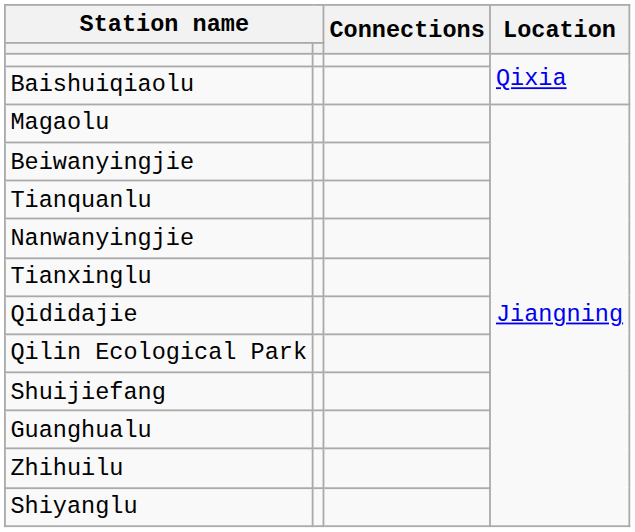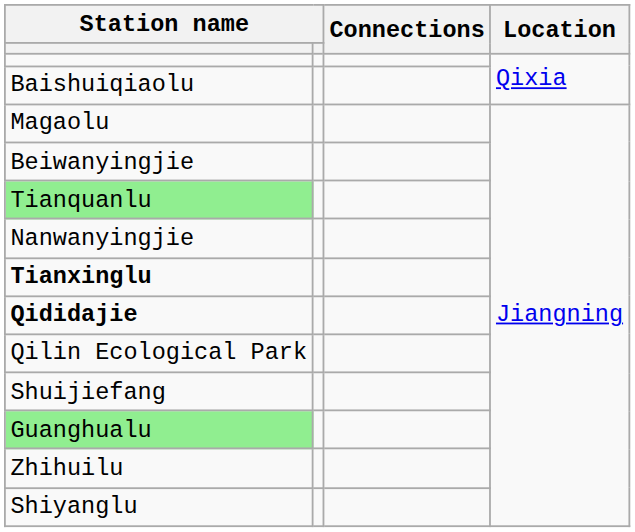(81, 200) no background -> (81, 200) lightgreen background
(81, 277) normal -> (81, 277) bold
(74, 315) normal -> (74, 315) bold
(81, 430) no background -> (81, 430) lightgreen background
